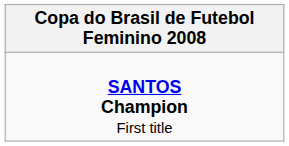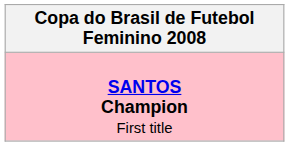(145, 106) no background -> (145, 106) pink background
